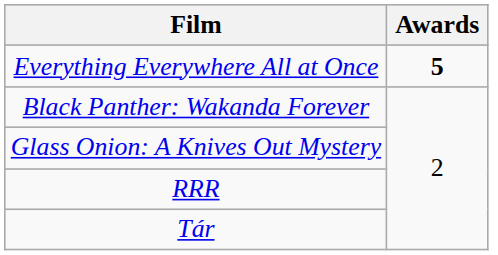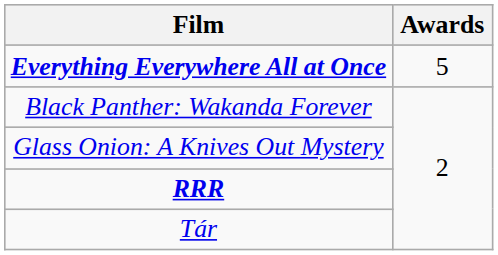(196, 65) normal -> (198, 65) bold
(437, 65) bold -> (442, 65) normal
(196, 188) normal -> (198, 188) bold
